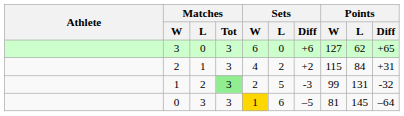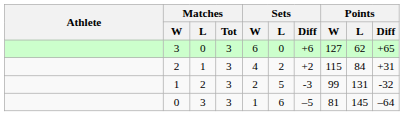(229, 84) lightgreen background -> (229, 84) no background
(255, 102) gold background -> (255, 102) no background
